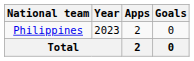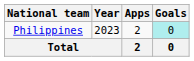(171, 30) no background -> (171, 30) paleturquoise background
